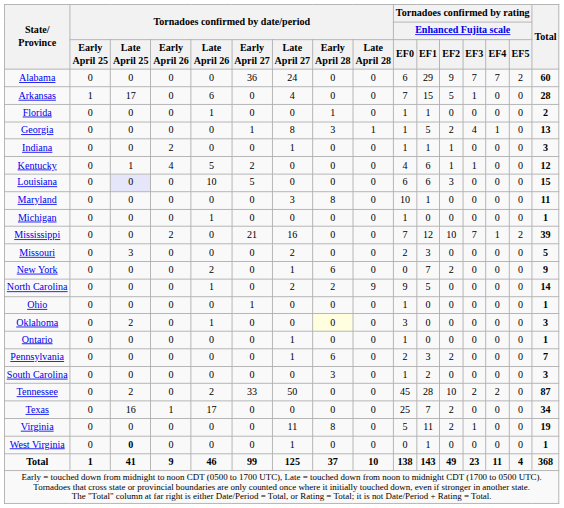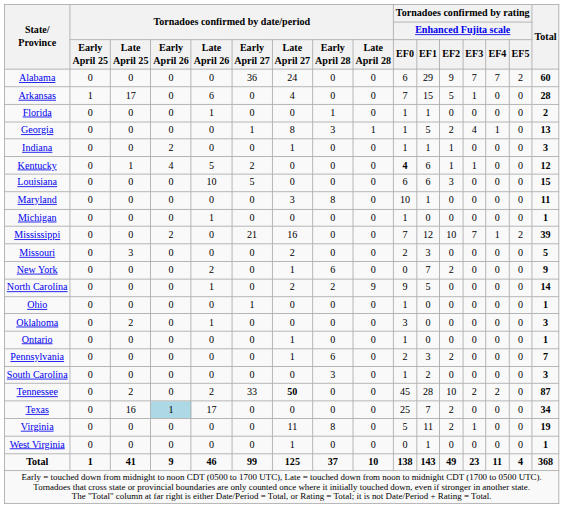(405, 165) normal -> (405, 165) bold
(131, 182) lavender background -> (131, 182) no background
(333, 322) lightyellow background -> (333, 322) no background
(292, 392) normal -> (292, 392) bold
(171, 409) no background -> (171, 409) lightblue background
(131, 444) bold -> (131, 444) normal
